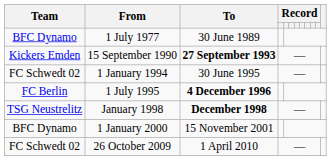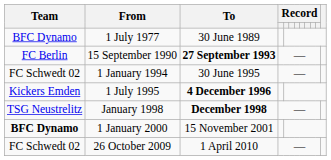(45, 55) Kickers Emden -> (45, 55) FC Berlin
(45, 92) FC Berlin -> (45, 92) Kickers Emden
(45, 128) normal -> (45, 128) bold
